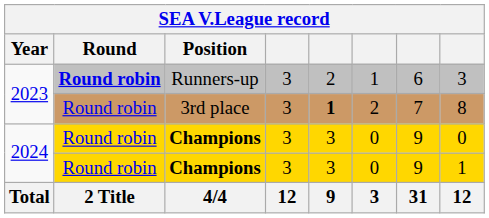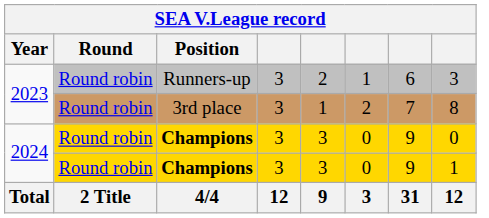(110, 78) bold -> (106, 78) normal
(331, 108) bold -> (323, 108) normal
